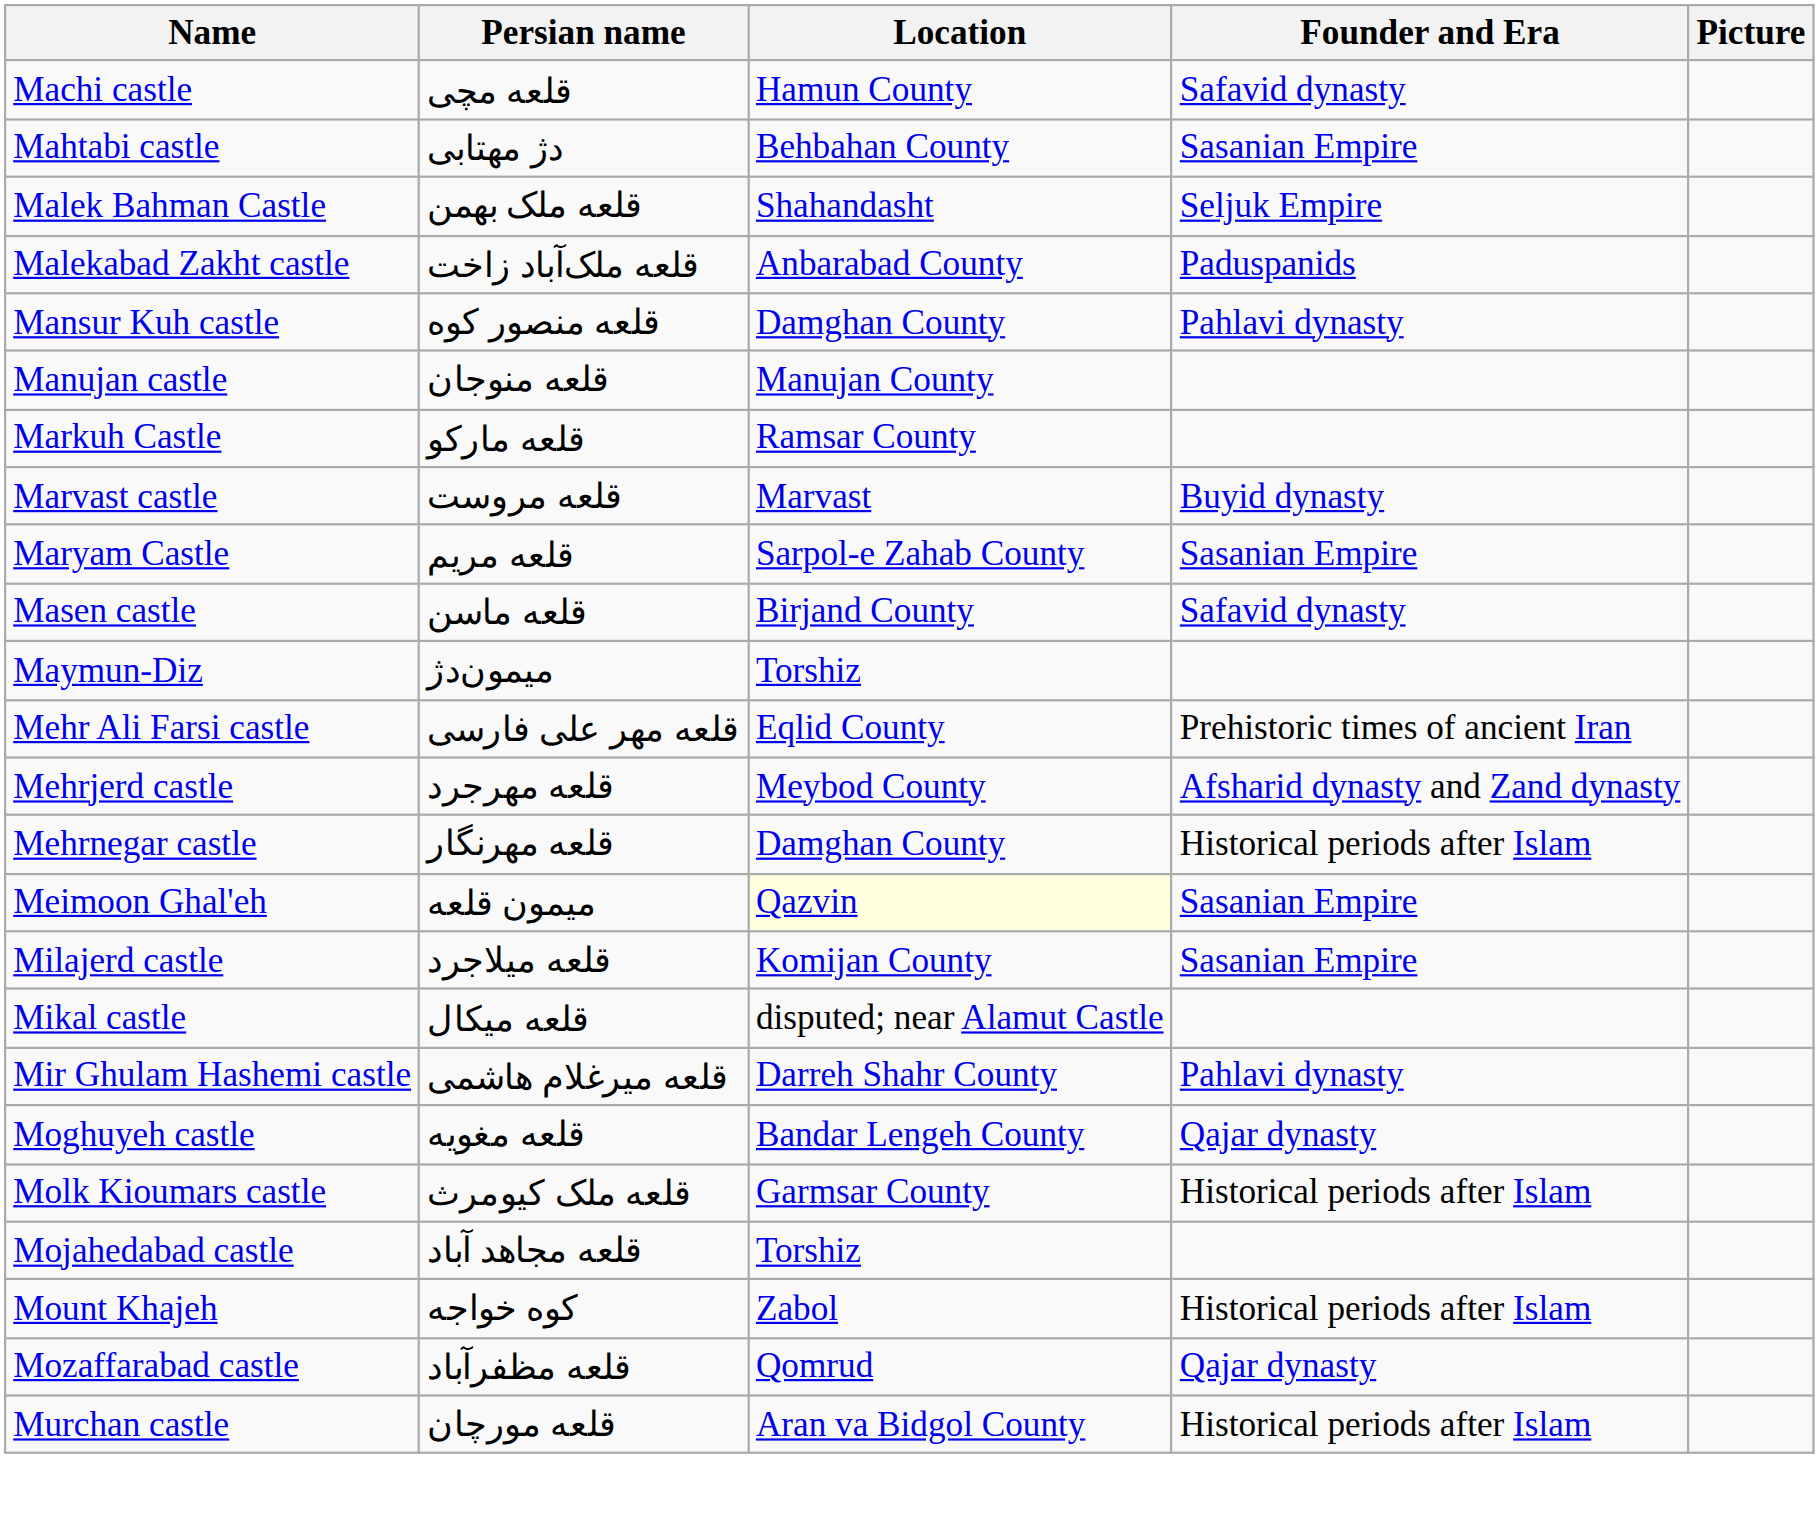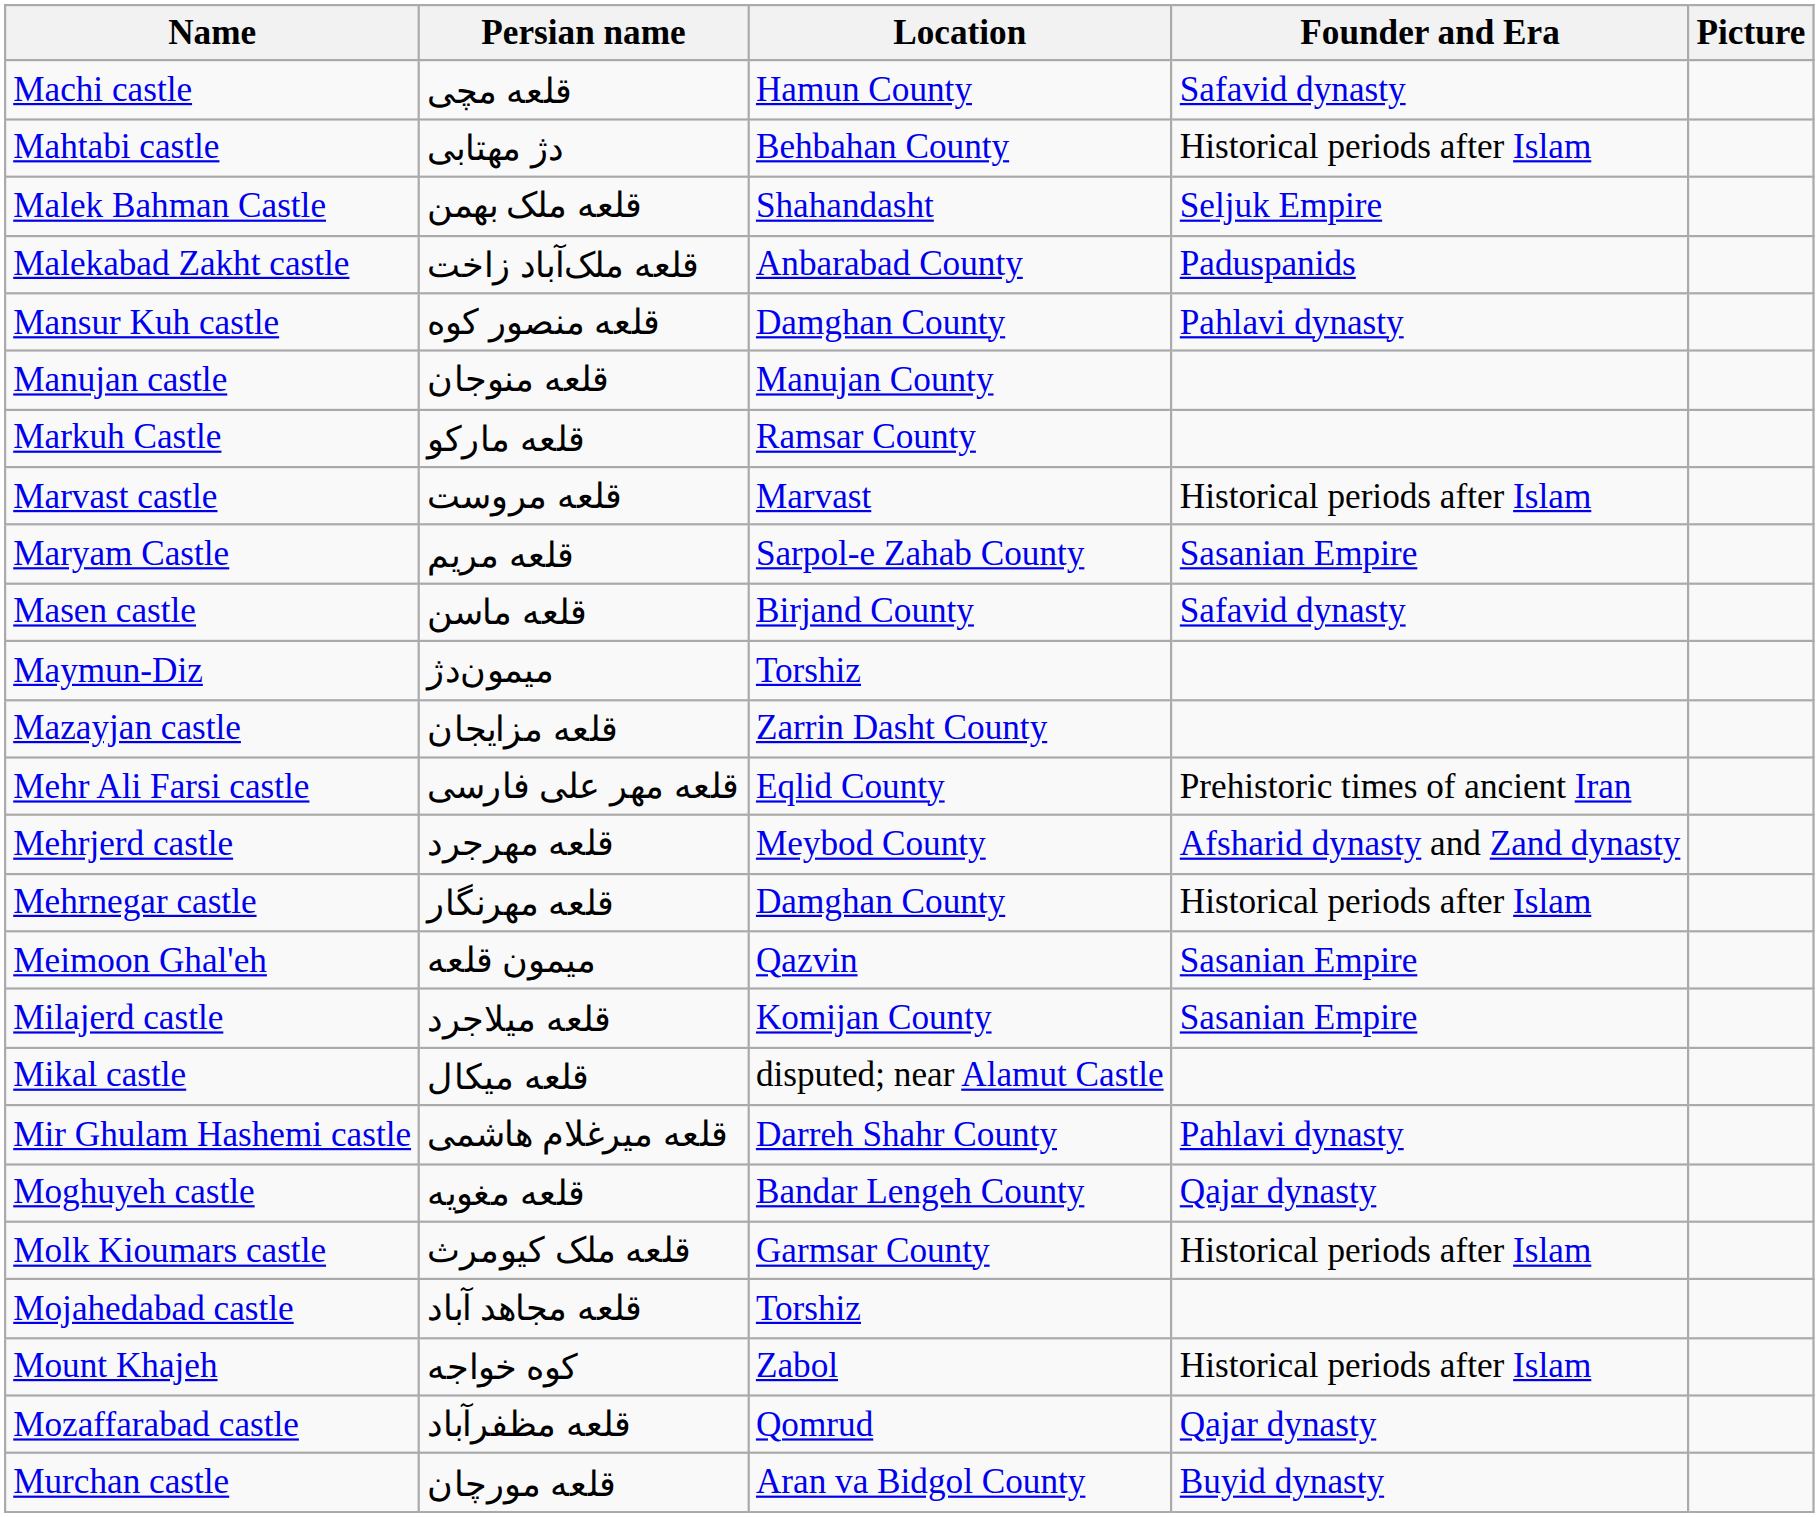(1299, 147) Sasanian Empire -> (1386, 147) Historical periods after Islam
(1282, 495) Buyid dynasty -> (1386, 495) Historical periods after Islam
+ row: (127, 727)
(807, 901) lightyellow background -> (807, 959) no background
(1386, 1423) Historical periods after Islam -> (1282, 1481) Buyid dynasty
